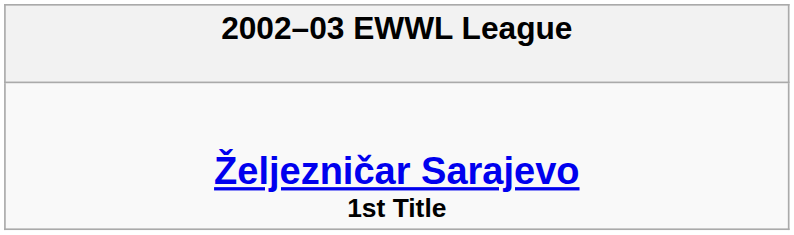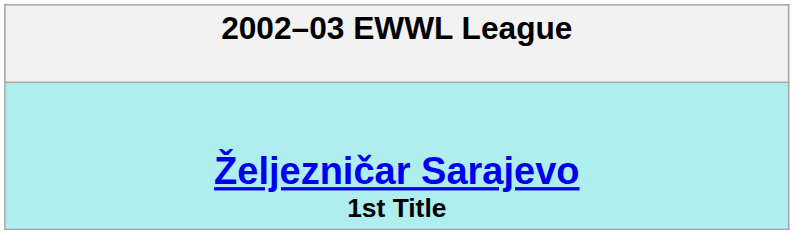(397, 185) no background -> (397, 185) paleturquoise background
